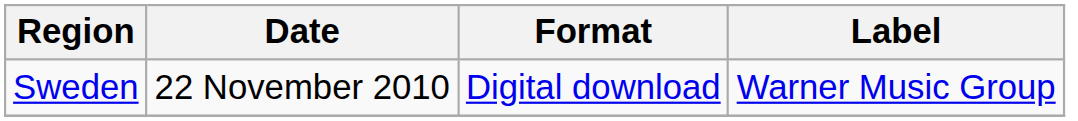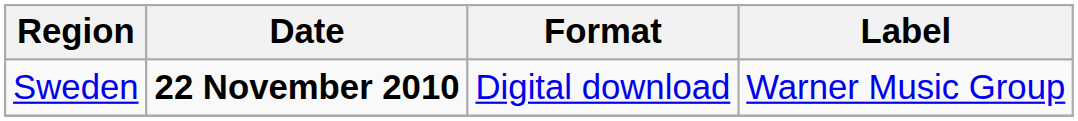(302, 87) normal -> (307, 87) bold
